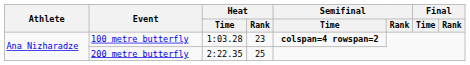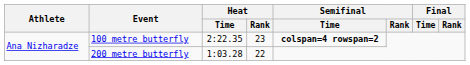(225, 39) 1:03.28 -> (225, 39) 2:22.35
(225, 53) 2:22.35 -> (225, 53) 1:03.28
(260, 53) 25 -> (260, 53) 22
